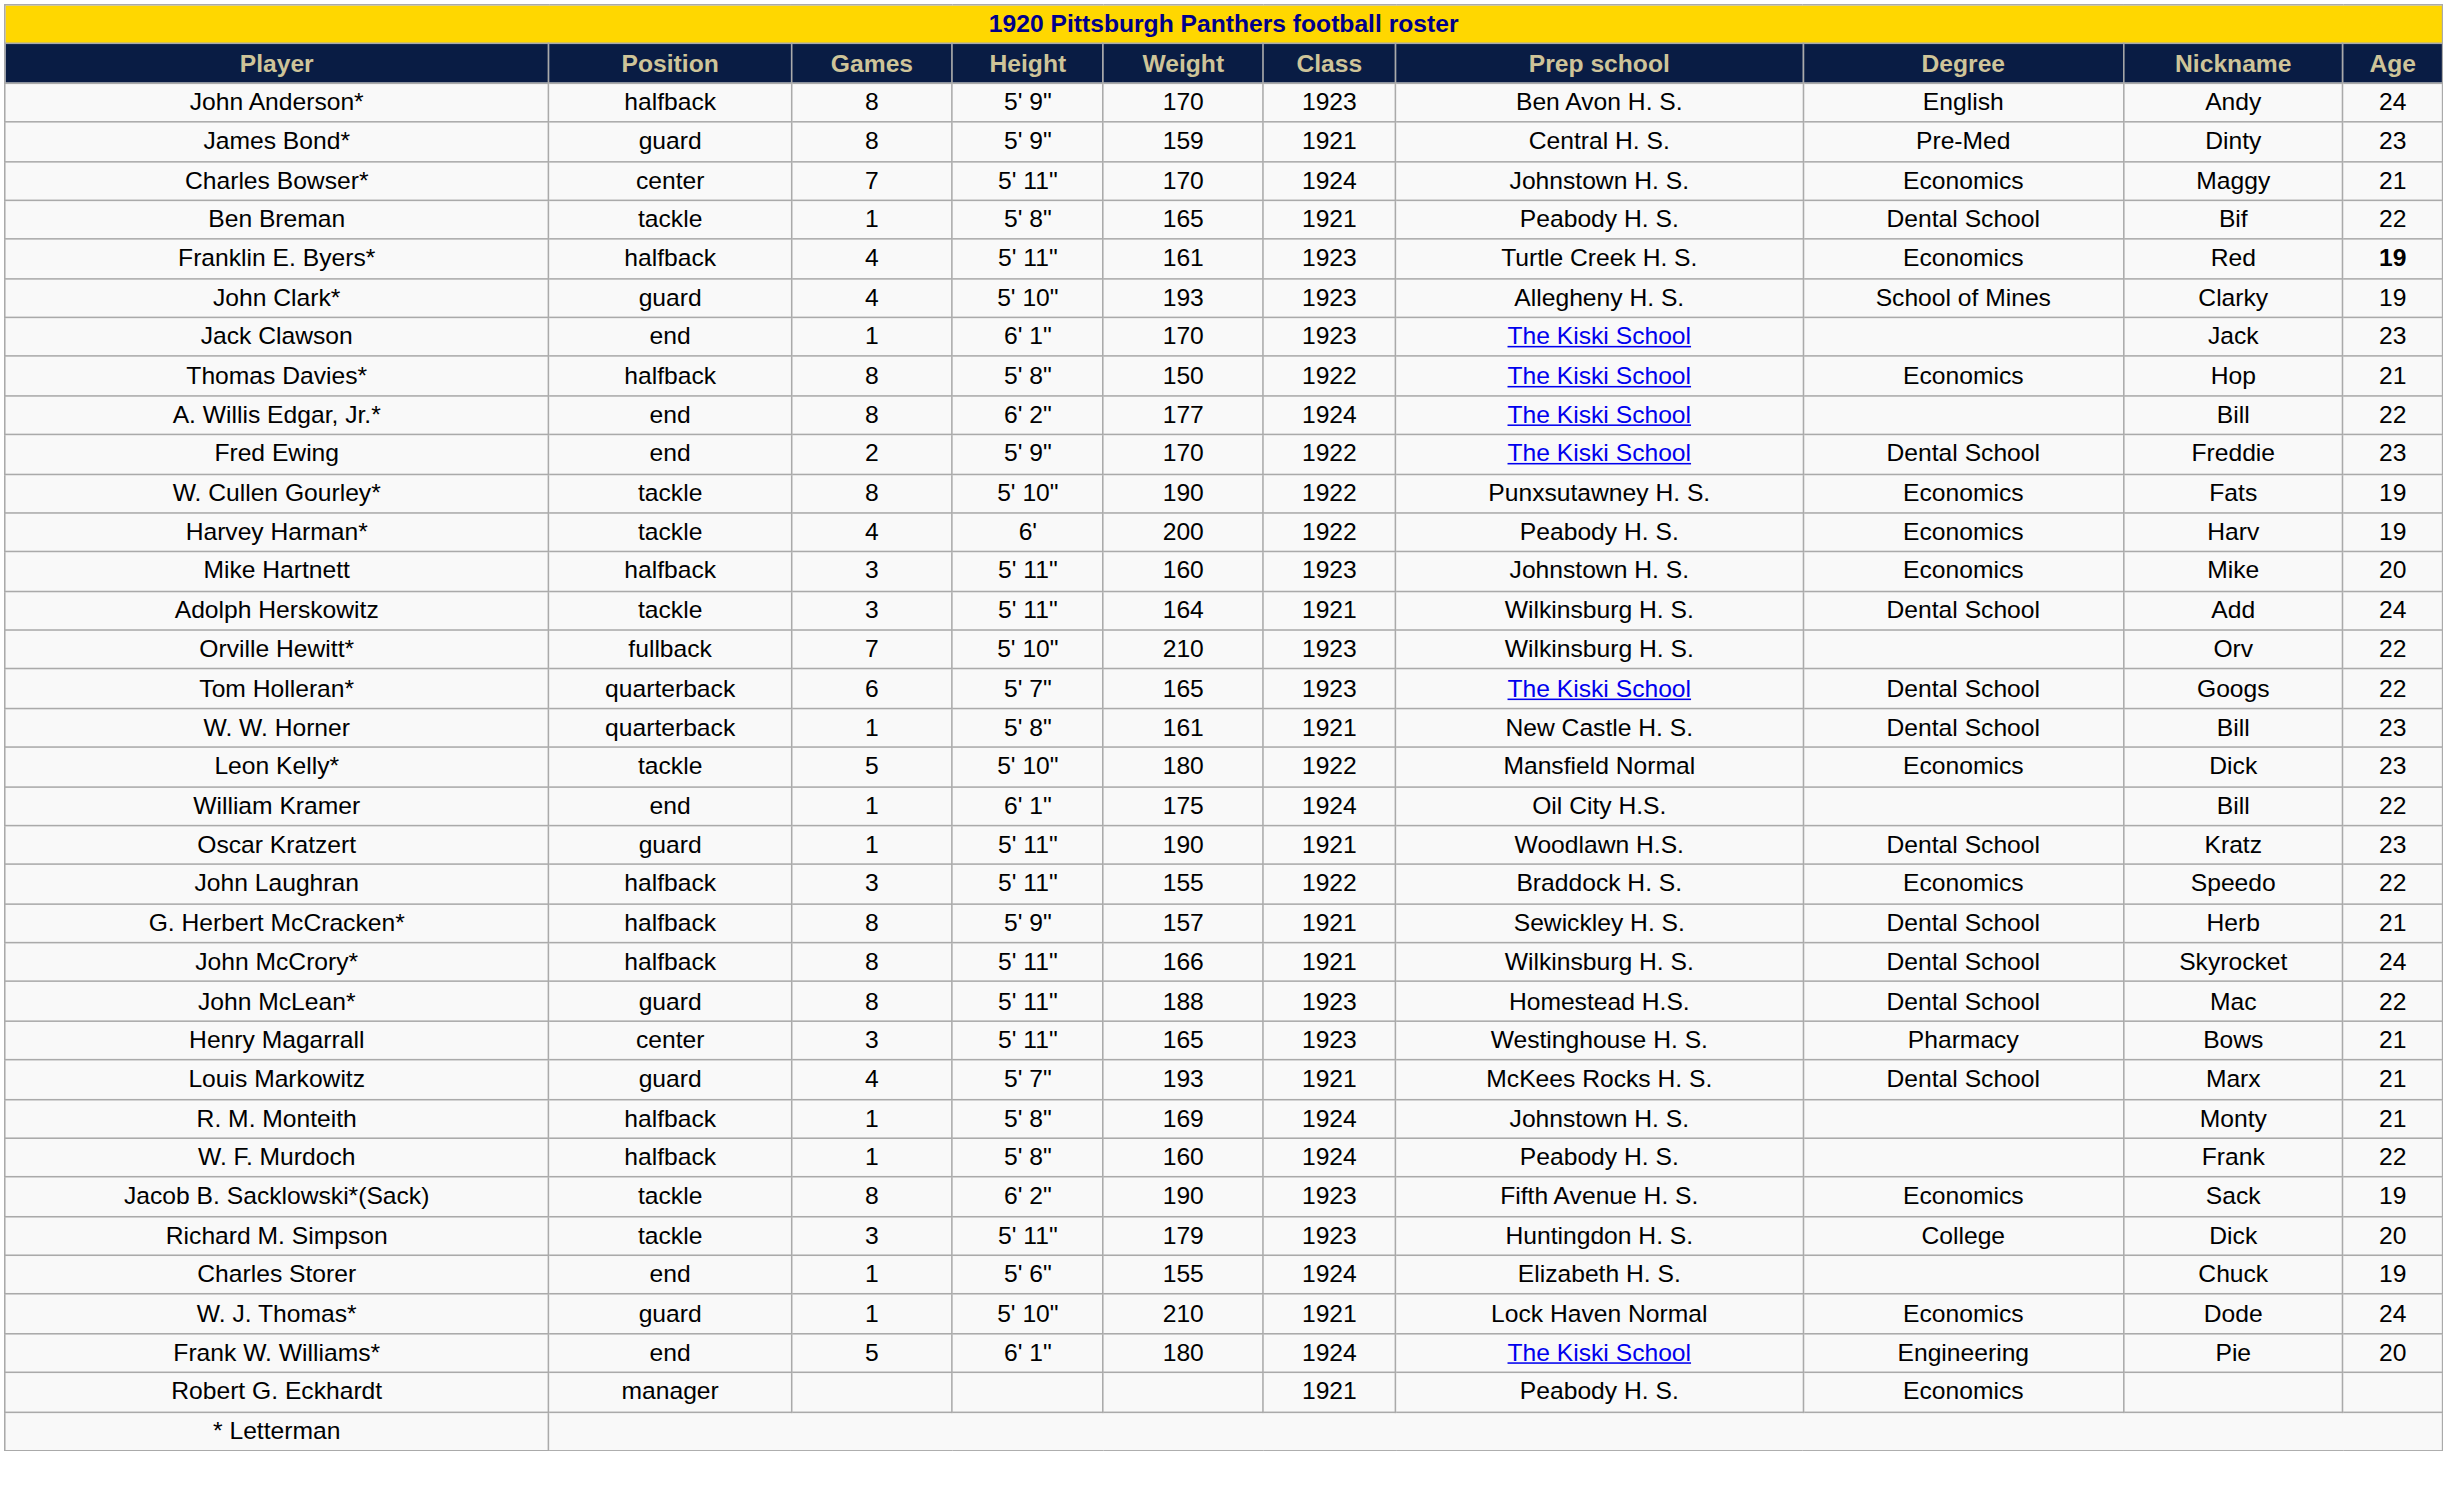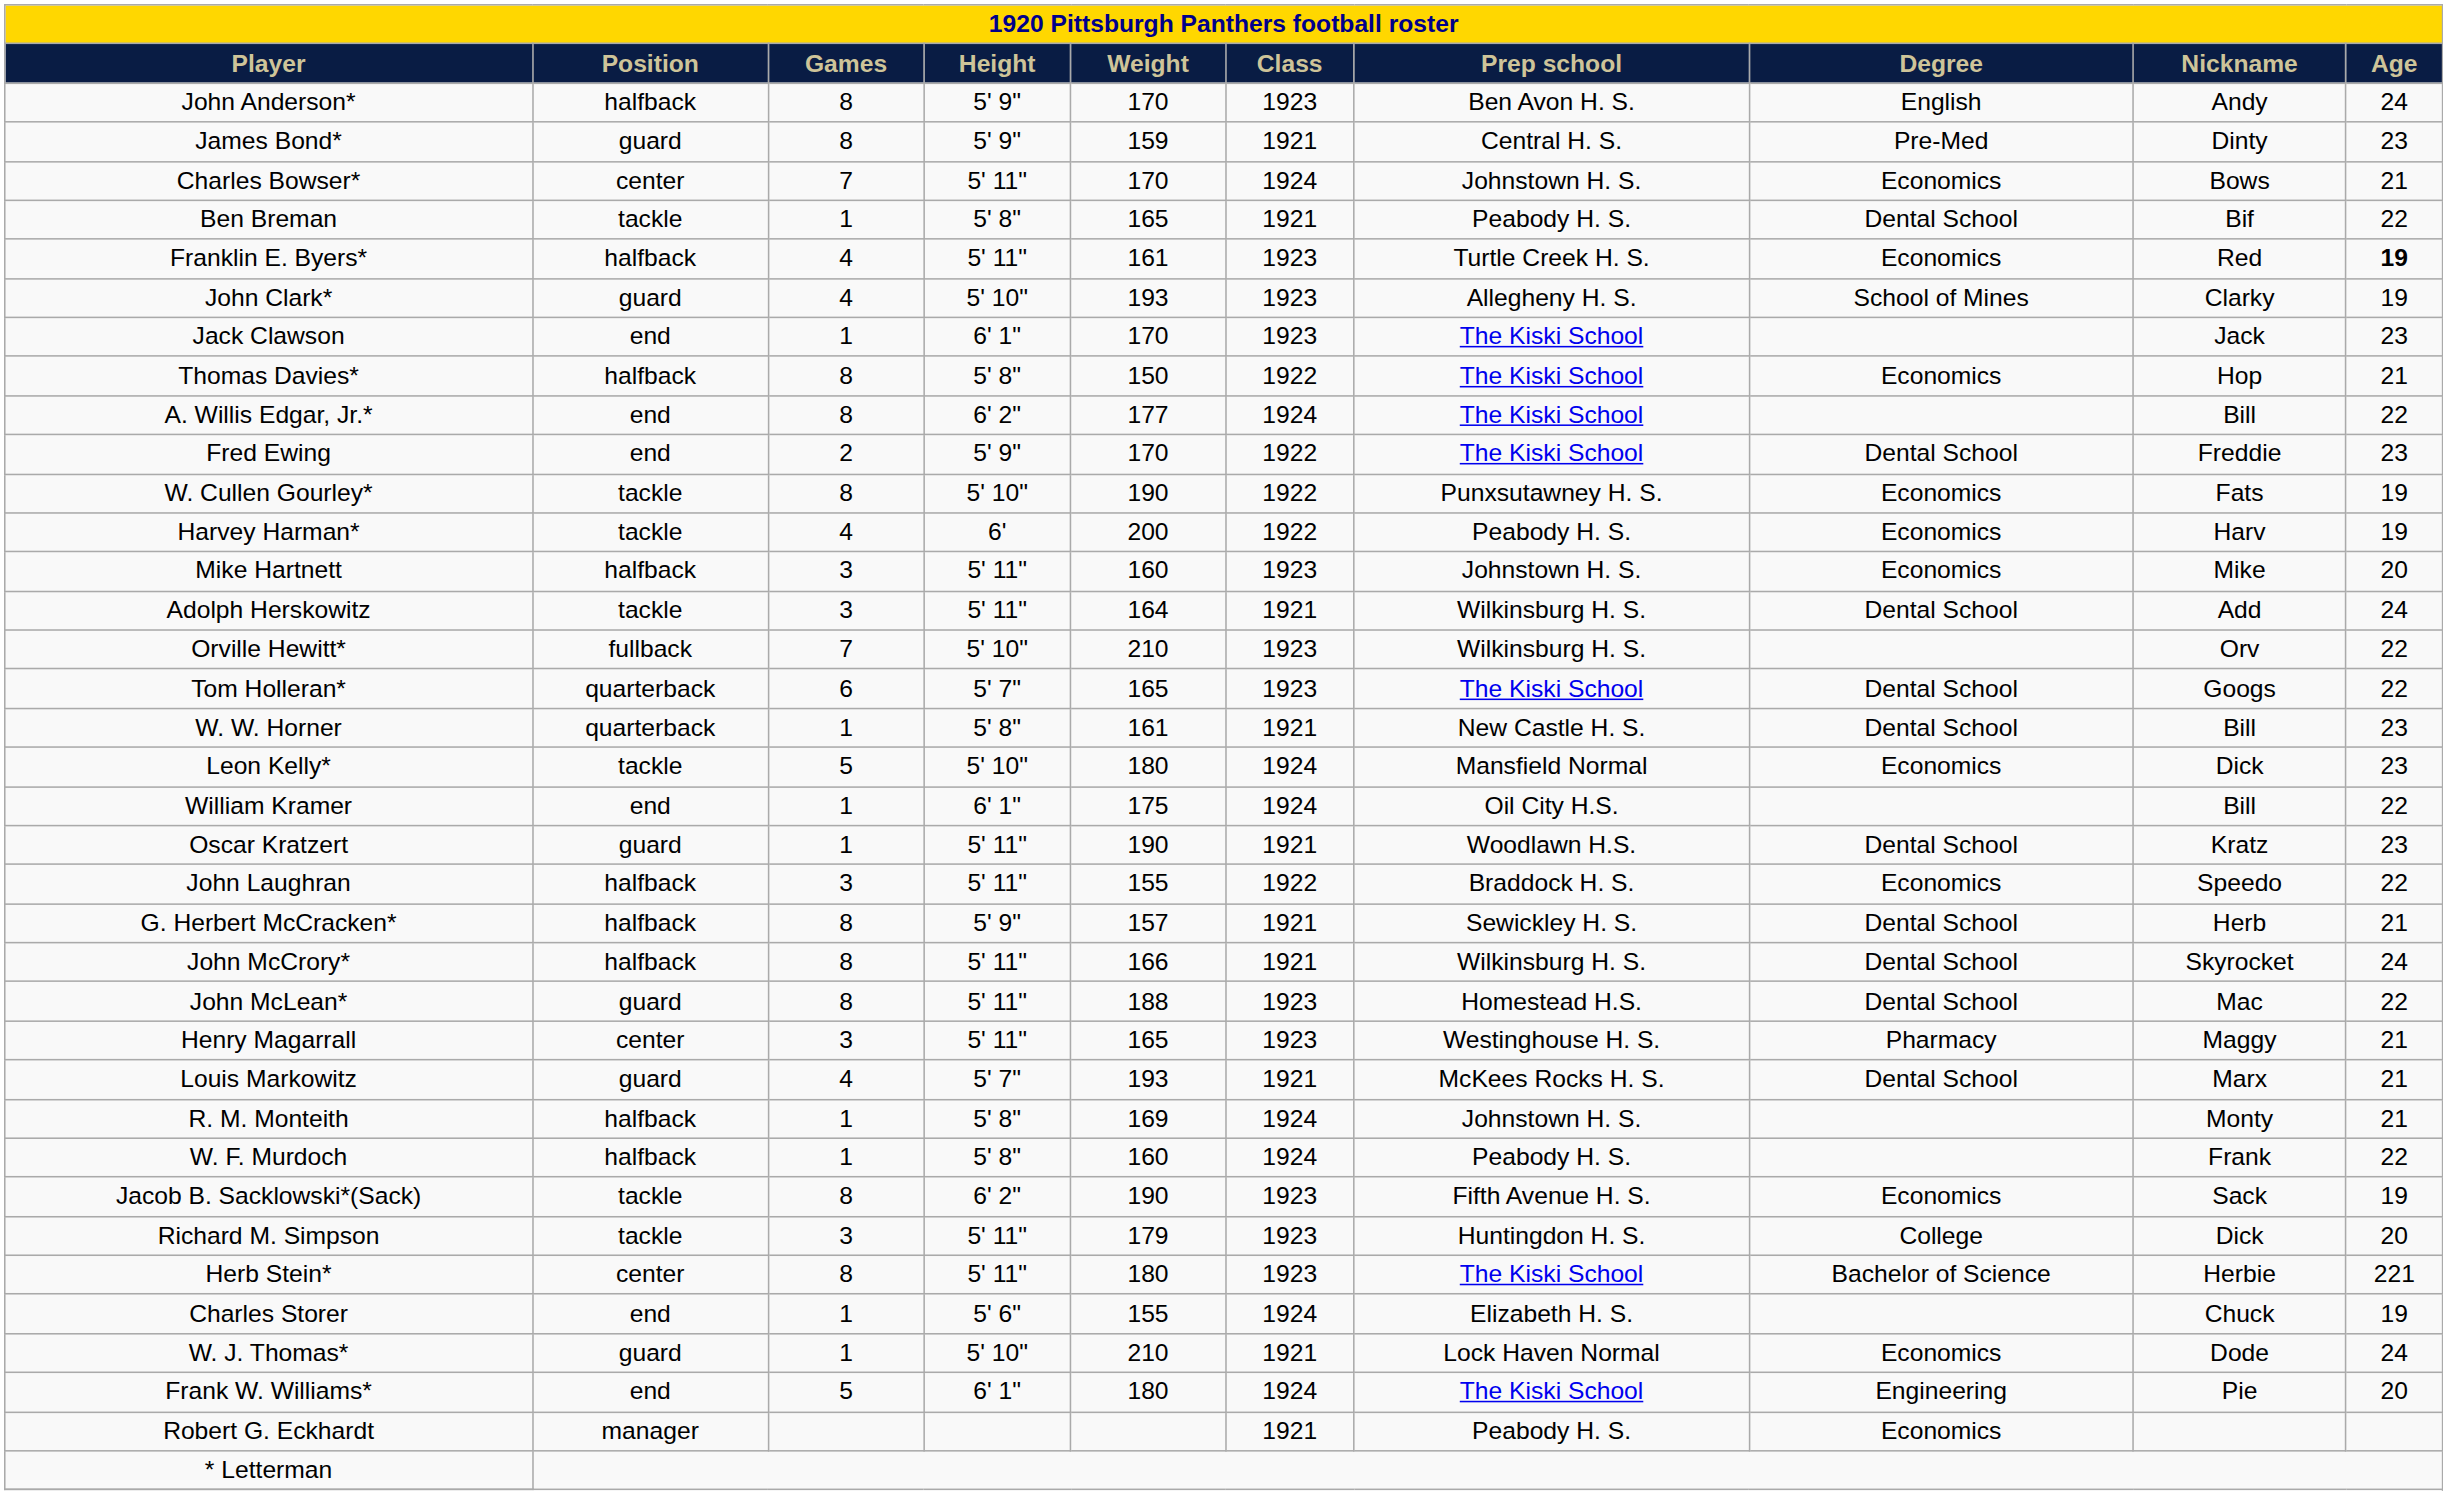(2233, 180) Maggy -> (2240, 180) Bows
(1329, 766) 1922 -> (1290, 766) 1924
(2233, 1040) Bows -> (2240, 1040) Maggy
+ row: (269, 1274)
